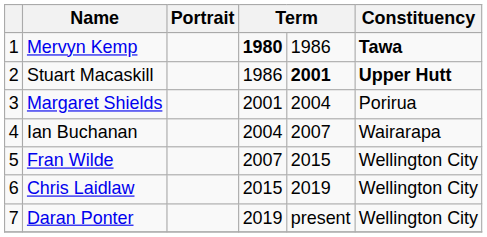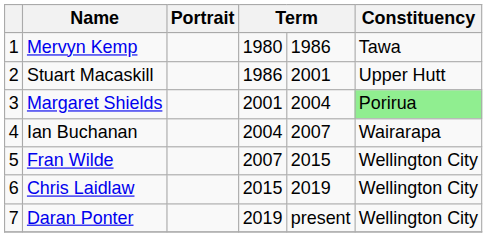(263, 47) bold -> (263, 47) normal
(381, 47) bold -> (380, 47) normal
(311, 75) bold -> (311, 75) normal
(405, 75) bold -> (402, 75) normal
(388, 103) no background -> (388, 103) lightgreen background
